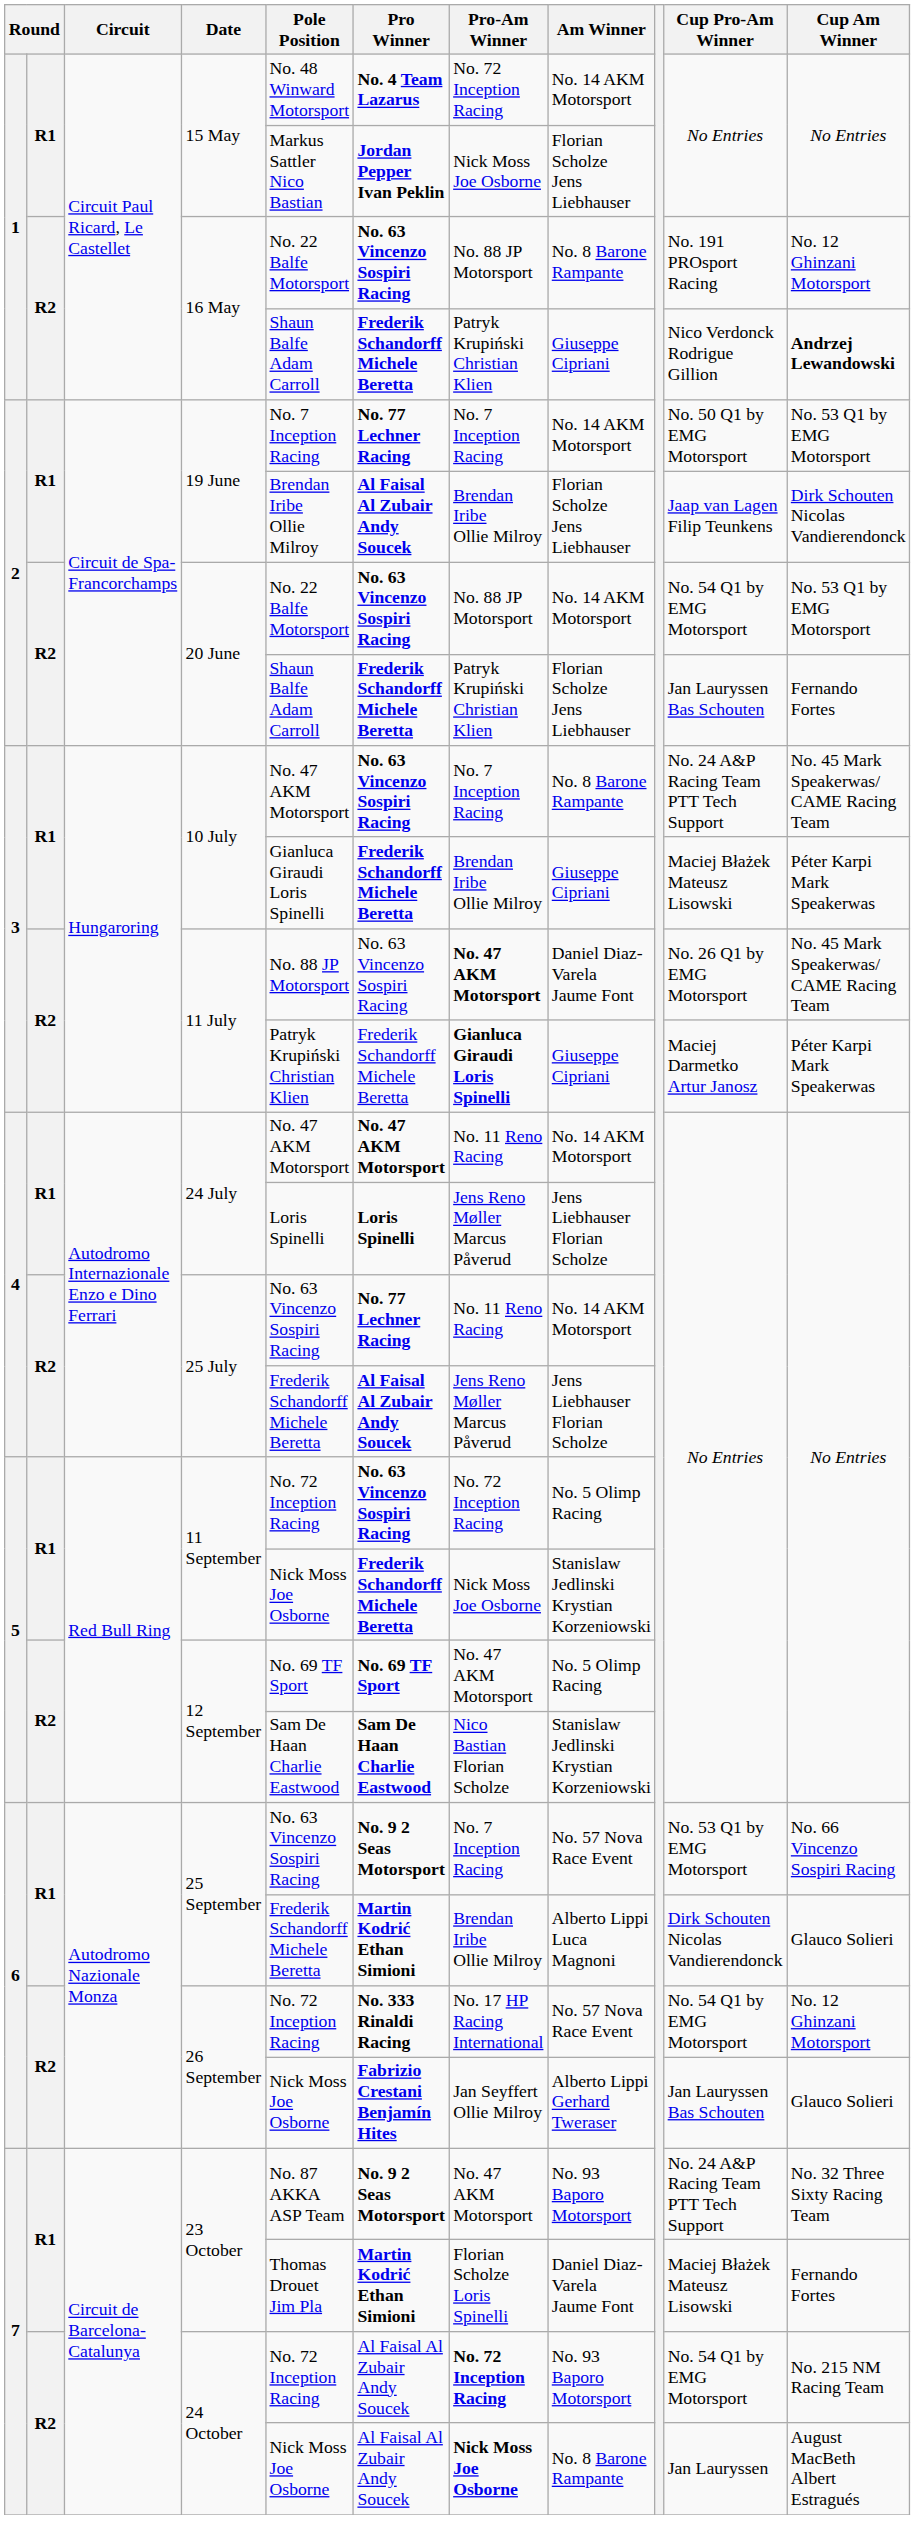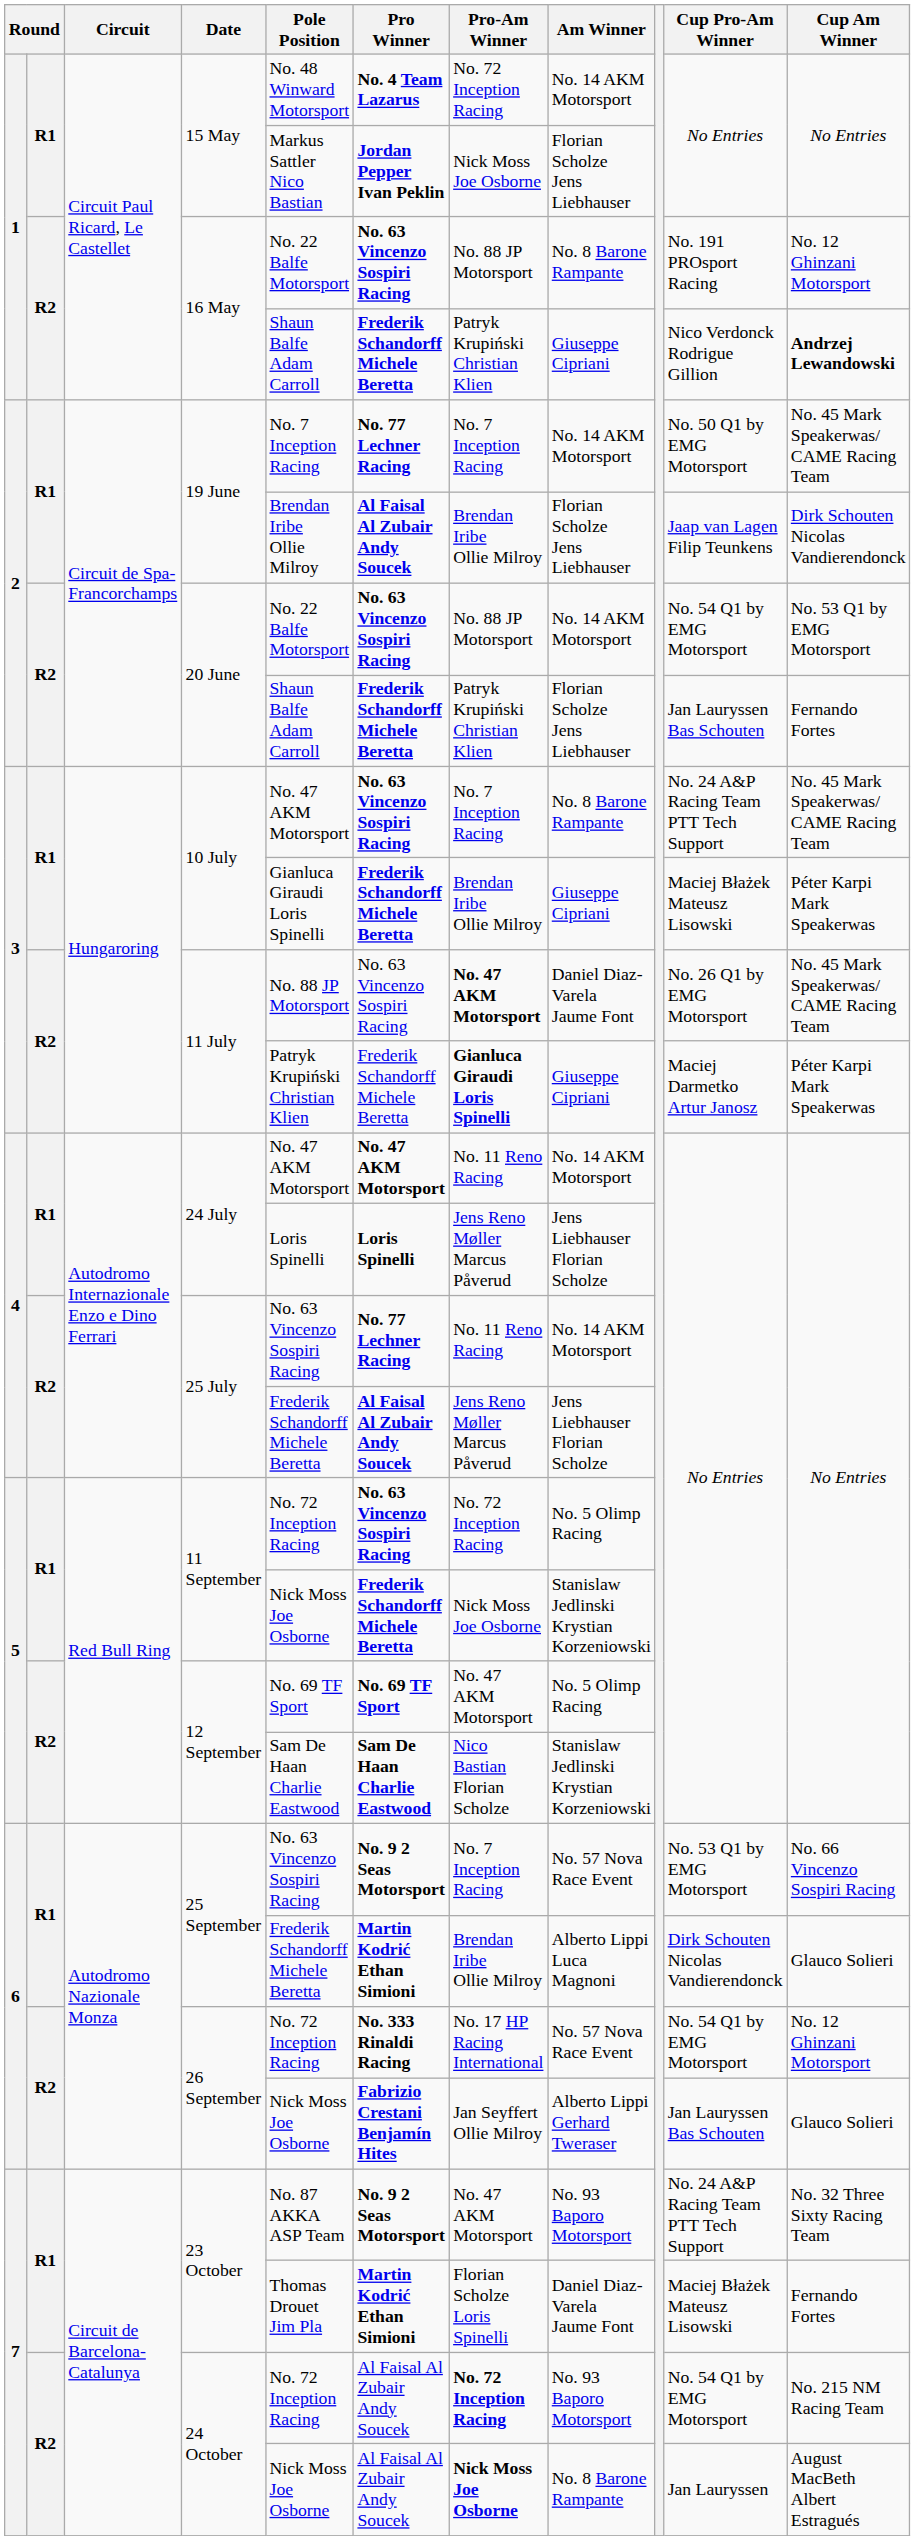(839, 434) No. 53 Q1 by EMG Motorsport -> (844, 445) No. 45 Mark Speakerwas/ CAME Racing Team
